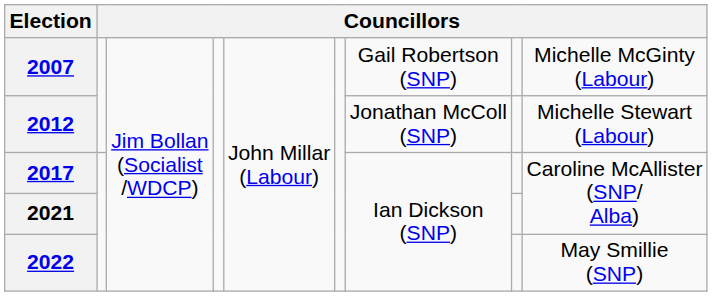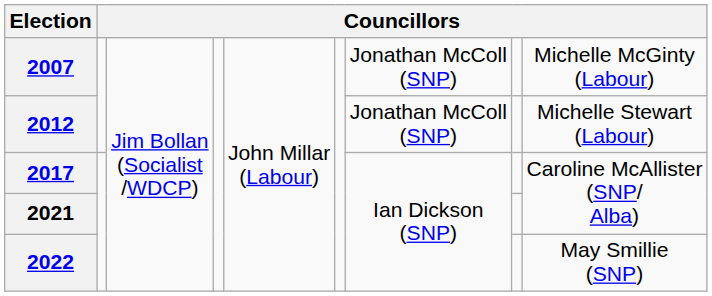(428, 66) Gail Robertson (SNP) -> (428, 66) Jonathan McColl (SNP)
